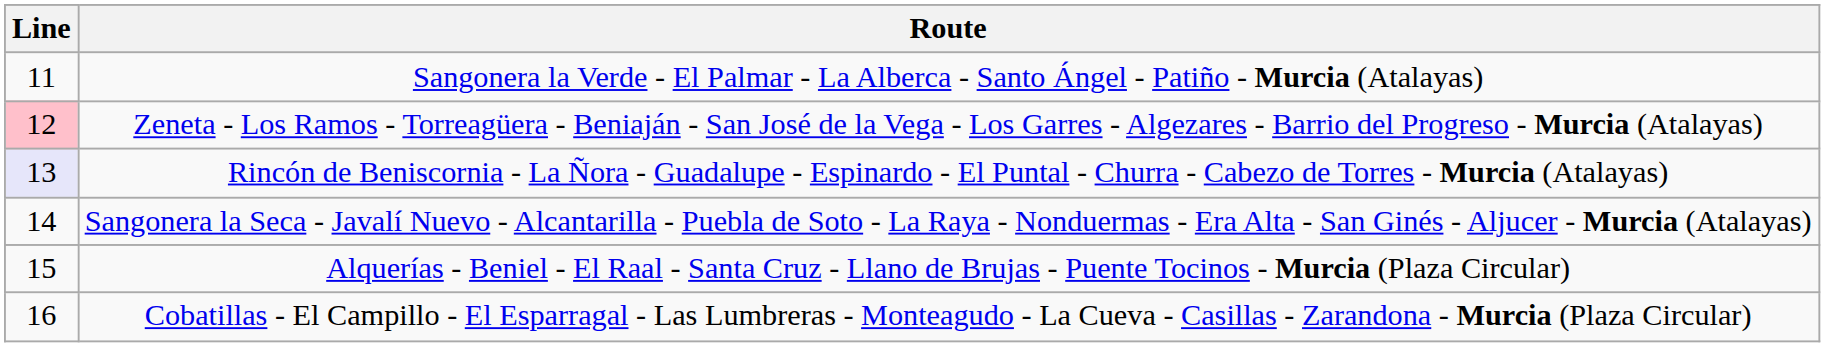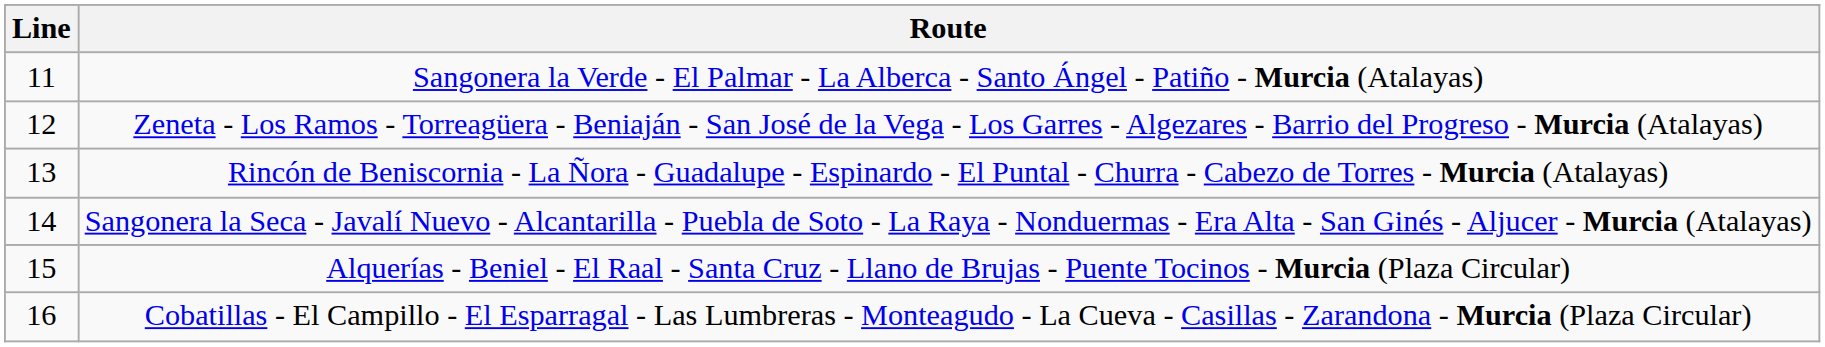(41, 124) pink background -> (41, 124) no background
(41, 172) lavender background -> (41, 172) no background
